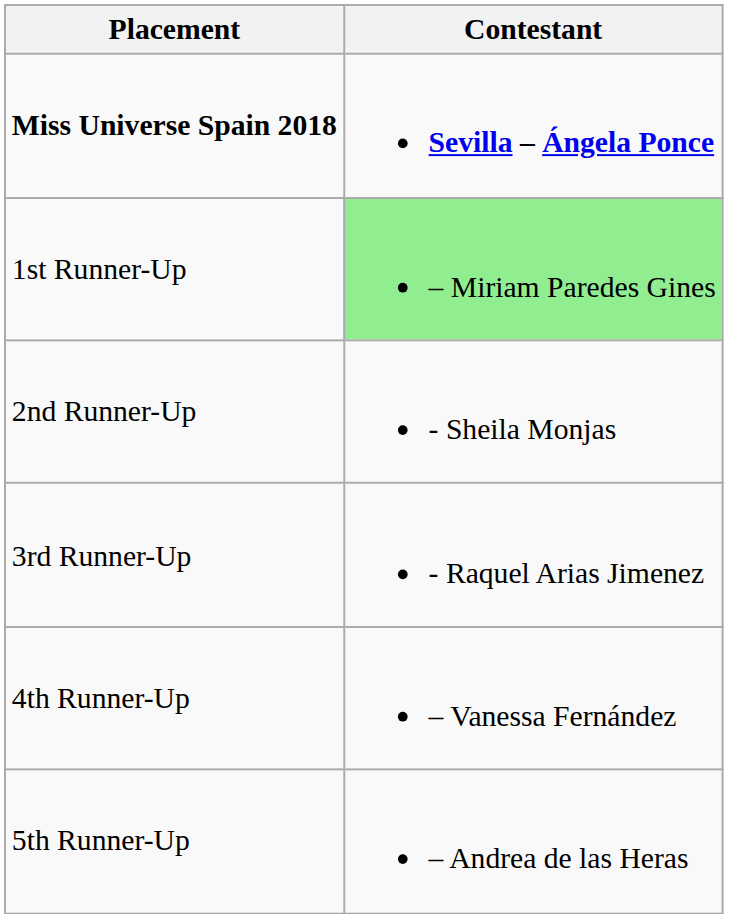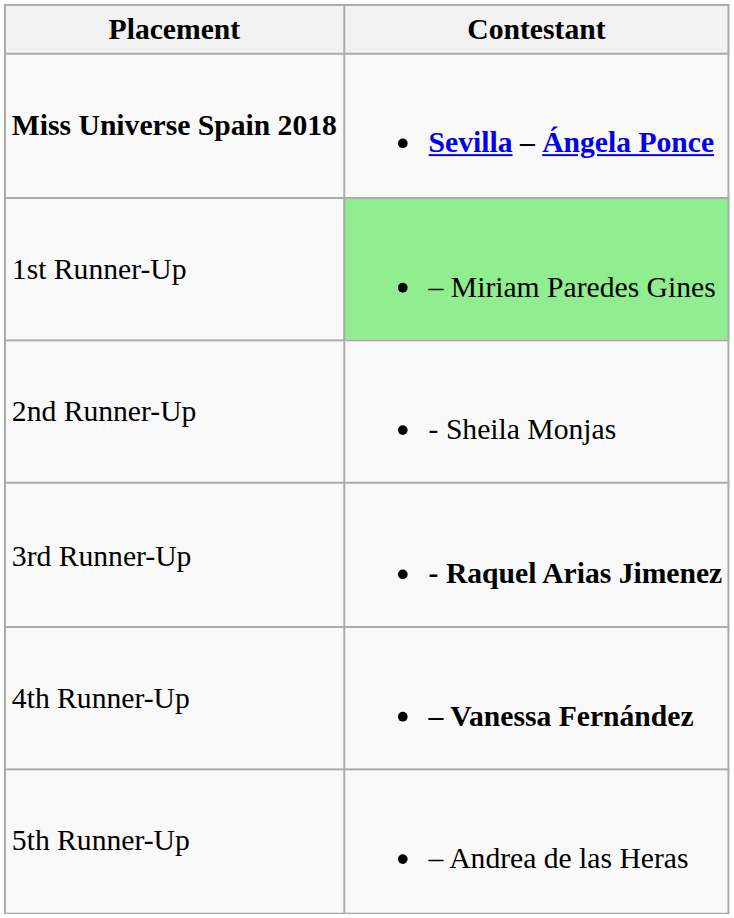(533, 573) normal -> (536, 573) bold
(533, 716) normal -> (536, 716) bold
